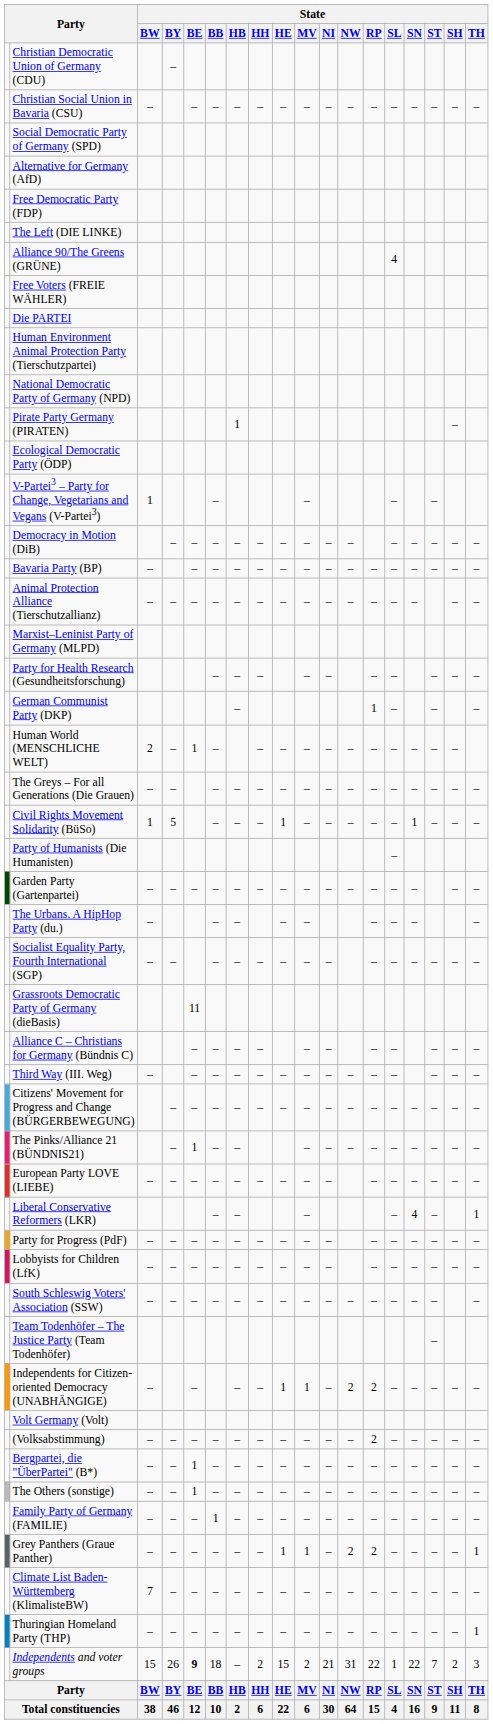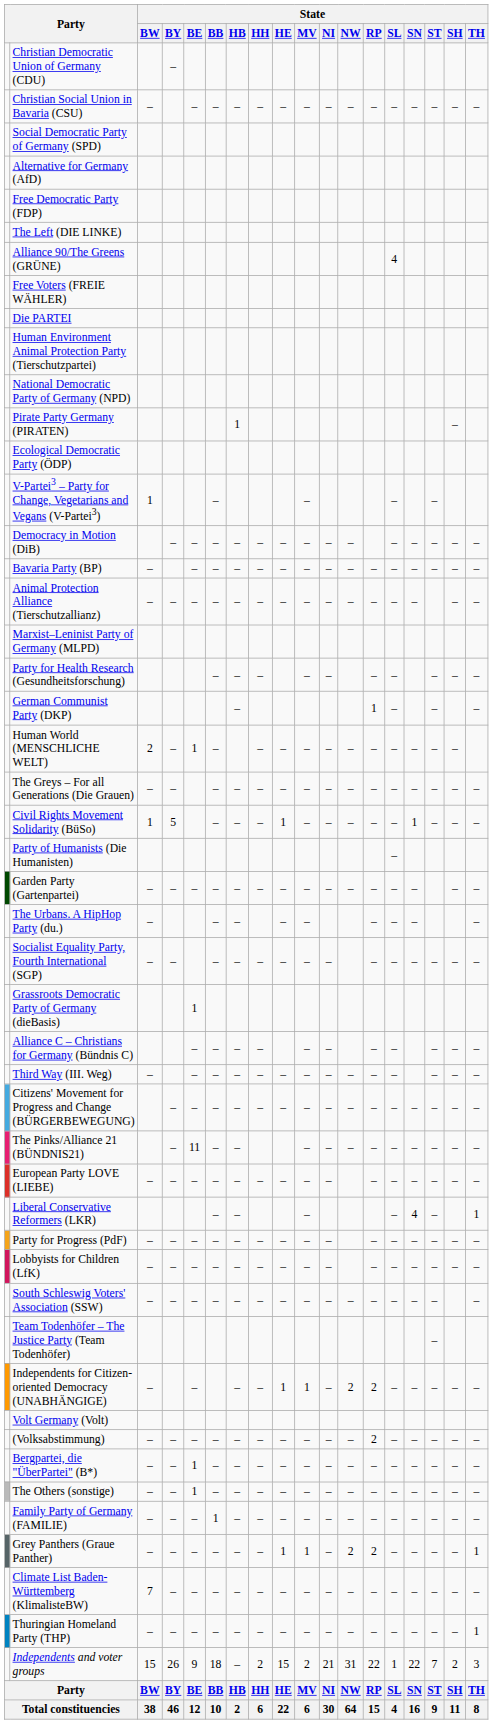(195, 1008) 11 -> (195, 1008) 1
(195, 1147) 1 -> (195, 1147) 11
(195, 1664) bold -> (195, 1664) normal
